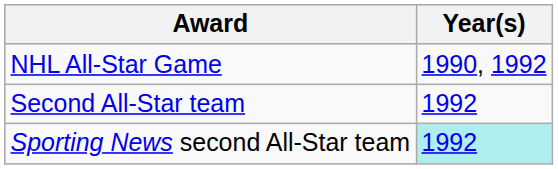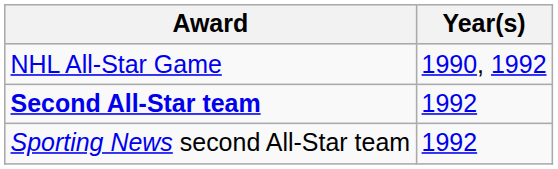(128, 103) normal -> (136, 103) bold
(449, 143) paleturquoise background -> (449, 143) no background
